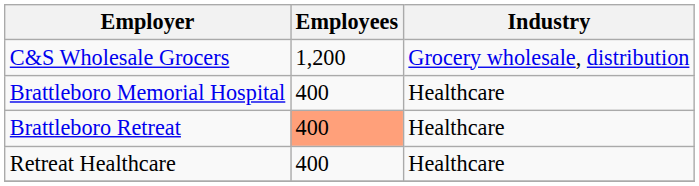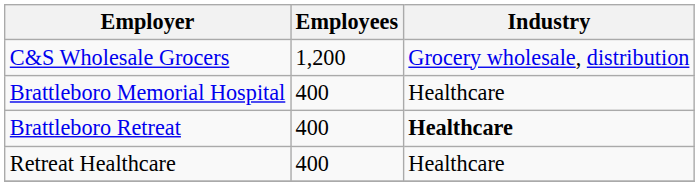(312, 127) lightsalmon background -> (312, 127) no background
(457, 127) normal -> (461, 127) bold
